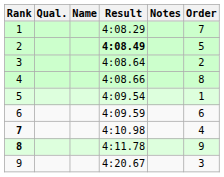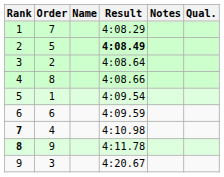columns swapped: (201, 13) <-> (52, 13)
